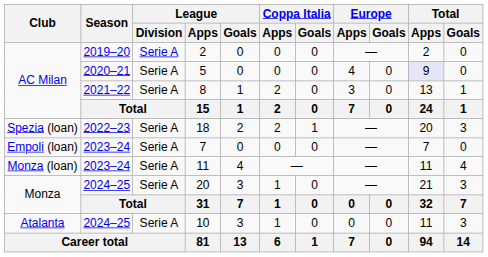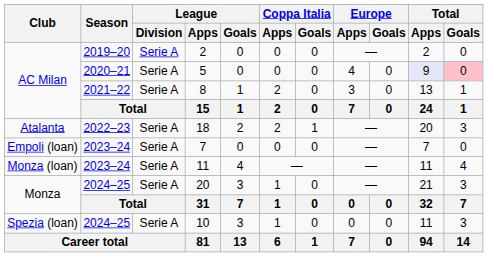(463, 71) no background -> (463, 71) pink background
(42, 128) Spezia (loan) -> (42, 128) Atalanta
(42, 223) Atalanta -> (42, 223) Spezia (loan)
